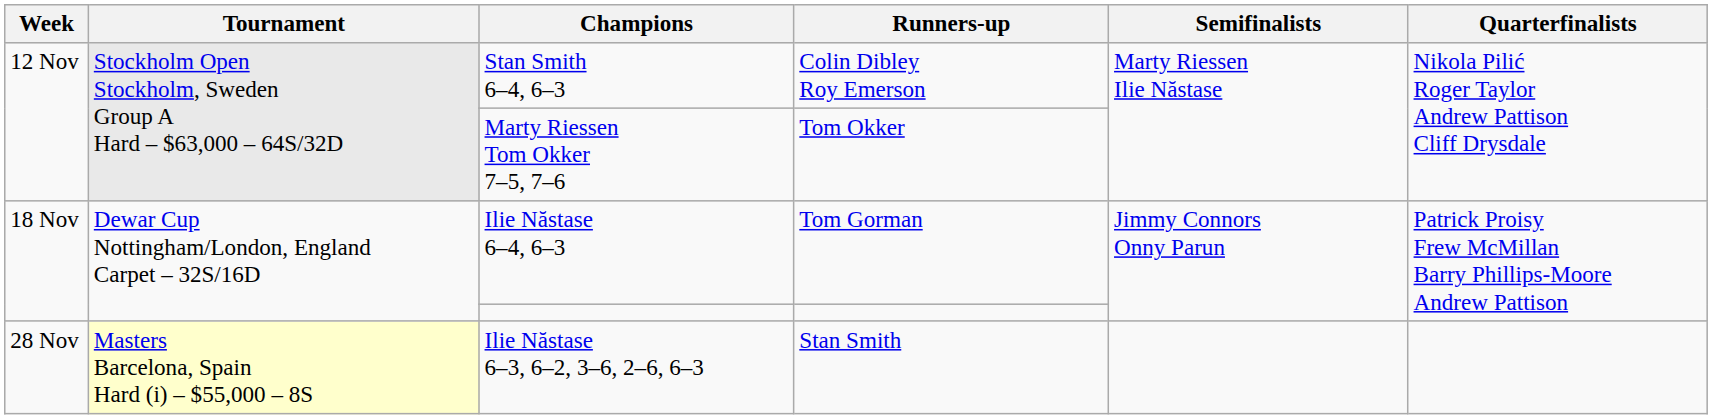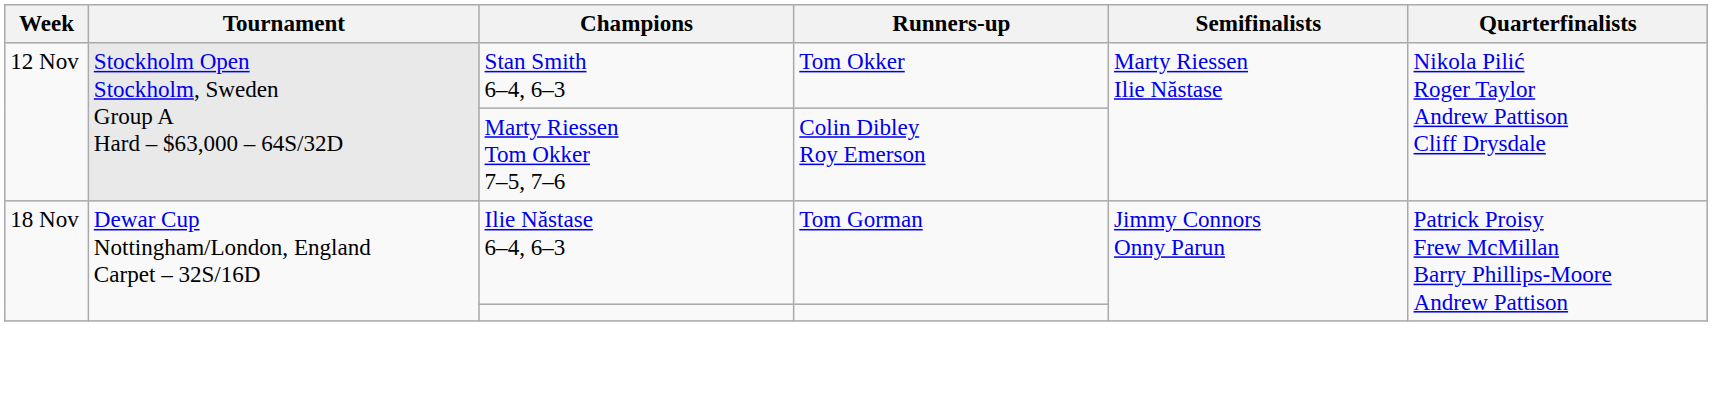(862, 75) Colin Dibley Roy Emerson -> (852, 61) Tom Okker
(852, 127) Tom Okker -> (862, 140) Colin Dibley Roy Emerson
- row: (594, 353)
